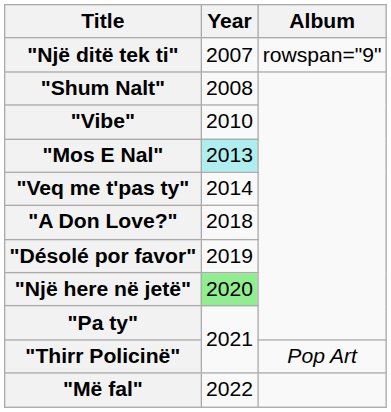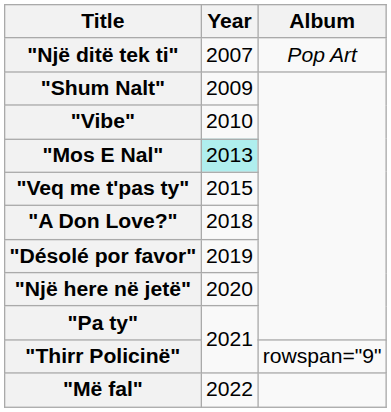(322, 54) rowspan="9" -> (322, 54) Pop Art
(229, 88) 2008 -> (229, 88) 2009
(229, 188) 2014 -> (229, 188) 2015
(229, 289) lightgreen background -> (229, 289) no background
(322, 356) Pop Art -> (322, 356) rowspan="9"
